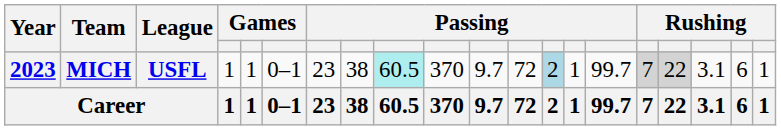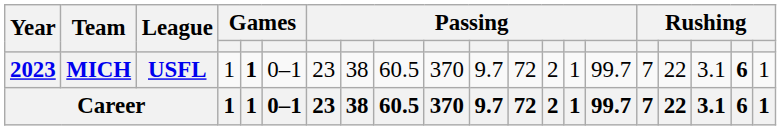(251, 69) normal -> (251, 69) bold
(399, 69) paleturquoise background -> (399, 69) no background
(553, 69) lightblue background -> (553, 69) no background
(647, 69) lightgrey background -> (647, 69) no background
(675, 69) lightgrey background -> (675, 69) no background
(742, 69) normal -> (742, 69) bold
